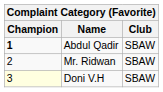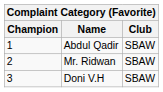(10, 45) bold -> (10, 45) normal
(10, 78) lightyellow background -> (10, 78) no background
